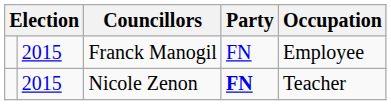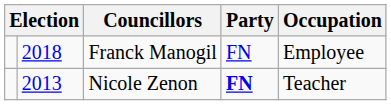(42, 52) 2015 -> (42, 52) 2018
(42, 83) 2015 -> (42, 83) 2013
